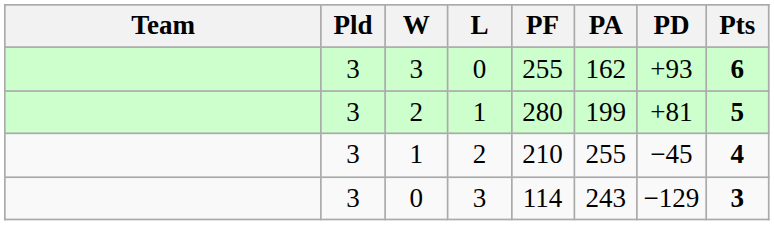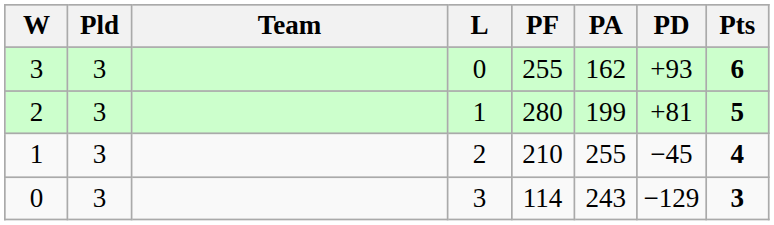columns swapped: (163, 25) <-> (416, 25)
